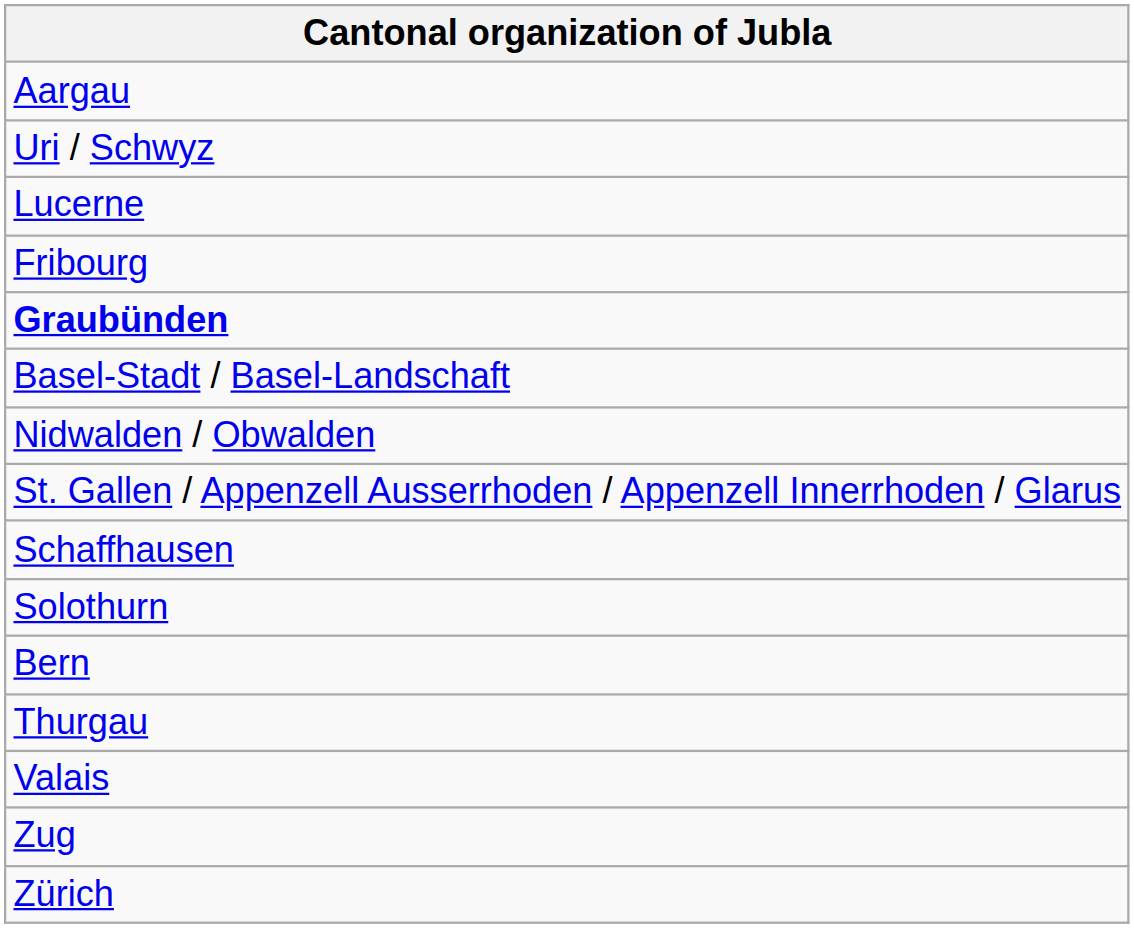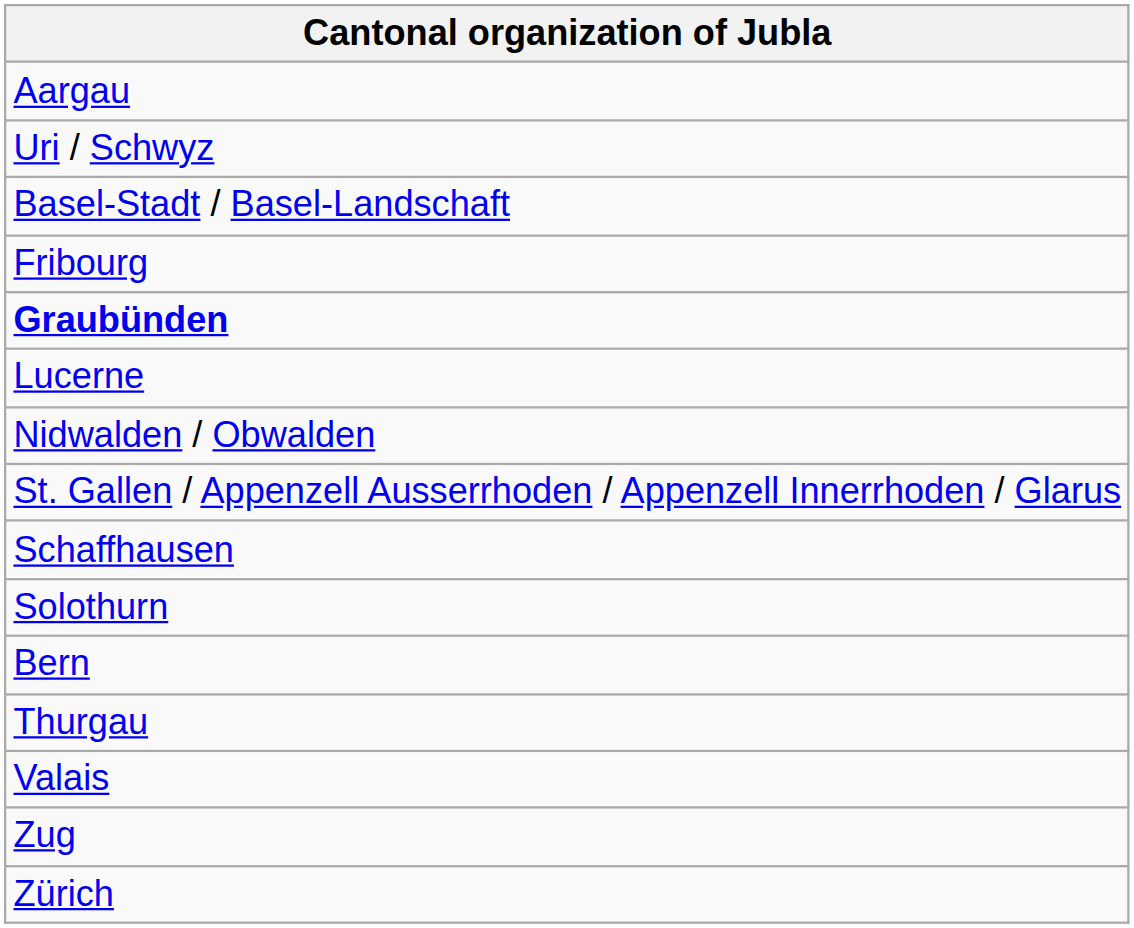(79, 205) Lucerne -> (262, 205) Basel-Stadt / Basel-Landschaft
(262, 377) Basel-Stadt / Basel-Landschaft -> (79, 377) Lucerne
